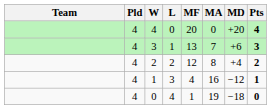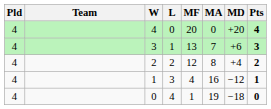columns swapped: (65, 12) <-> (135, 12)
